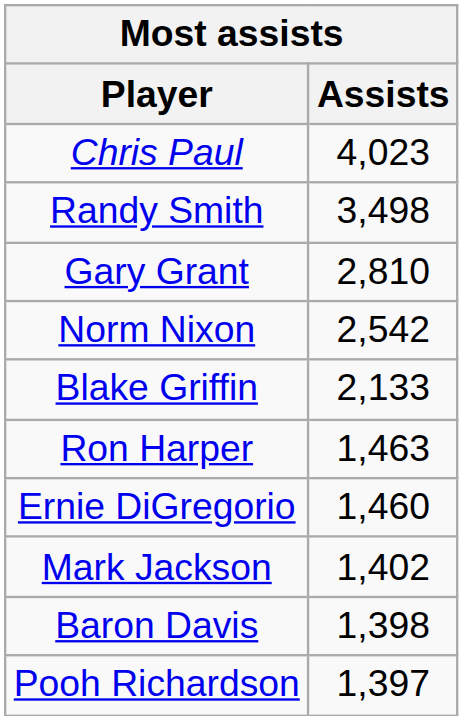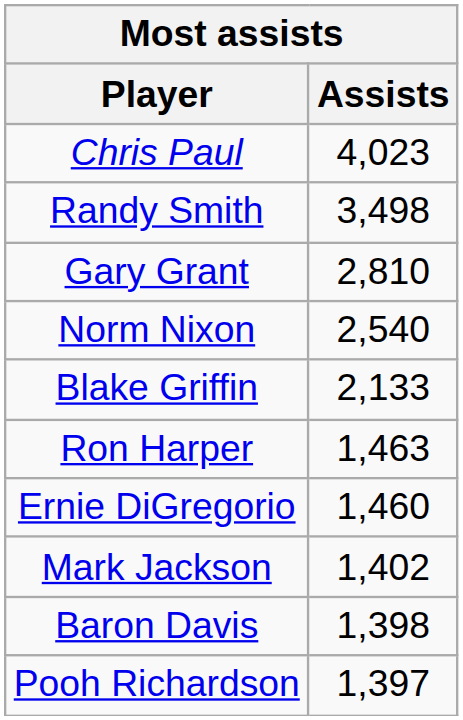(383, 329) 2,542 -> (383, 329) 2,540
